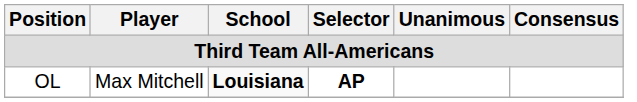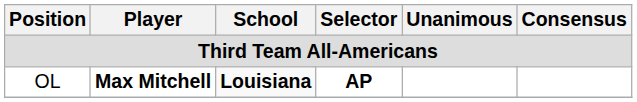(149, 81) normal -> (153, 81) bold
